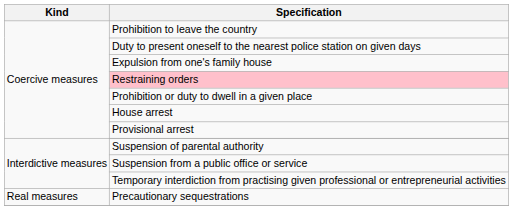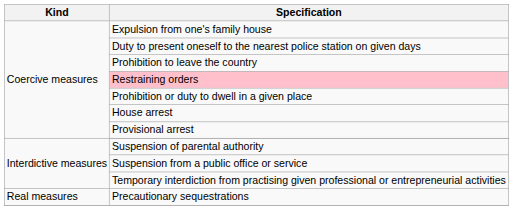(184, 29) Prohibition to leave the country -> (192, 29) Expulsion from one's family house
(192, 63) Expulsion from one's family house -> (184, 63) Prohibition to leave the country
